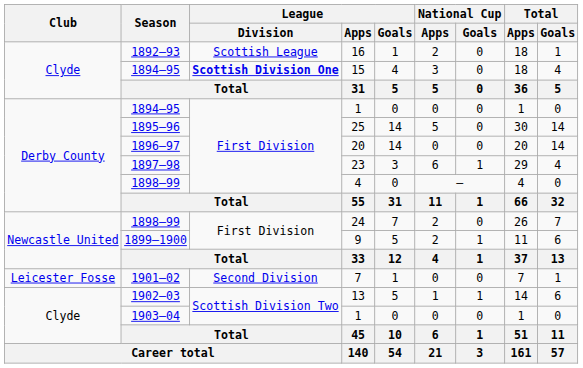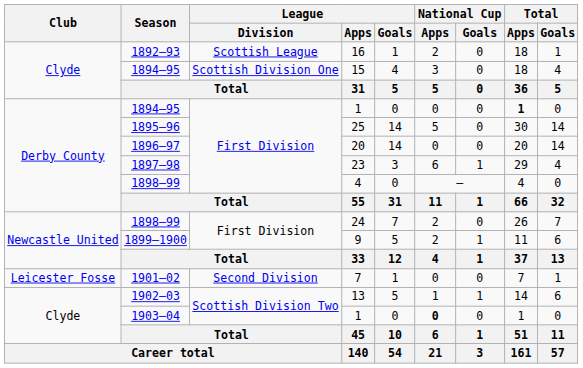(266, 70) bold -> (266, 70) normal
(521, 108) normal -> (521, 108) bold
(435, 316) normal -> (435, 316) bold
